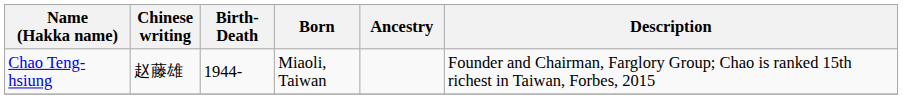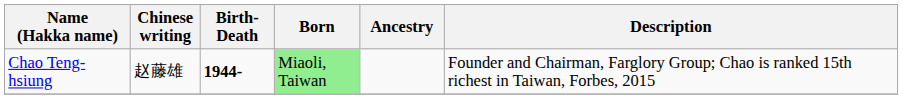(223, 71) normal -> (223, 71) bold
(302, 71) no background -> (302, 71) lightgreen background
